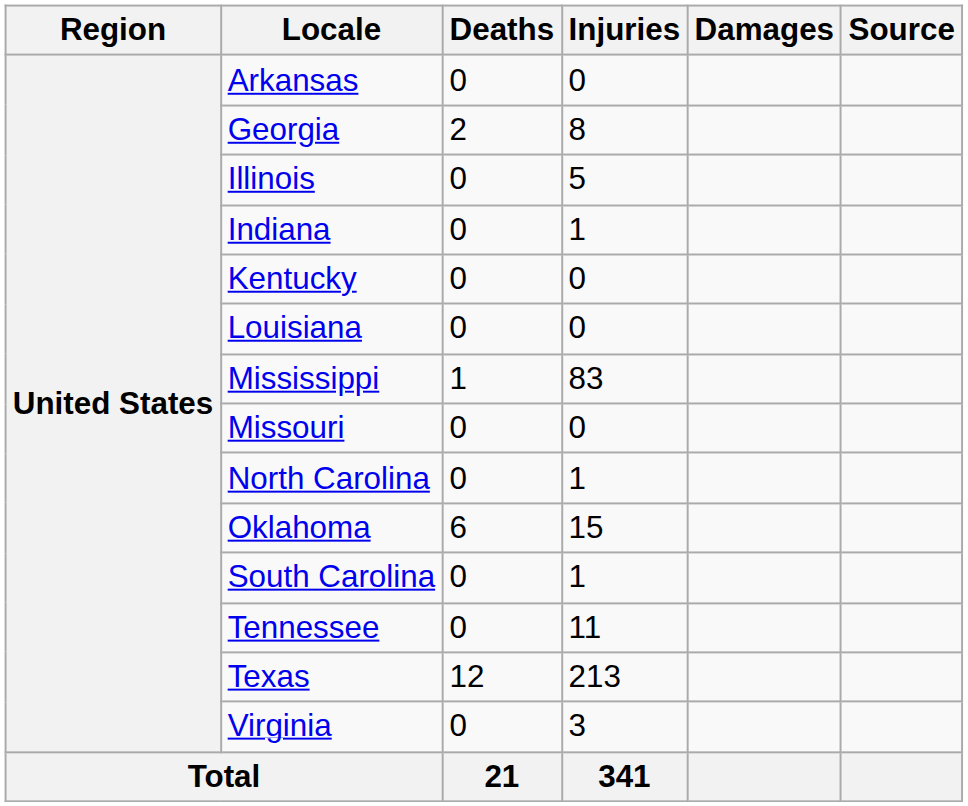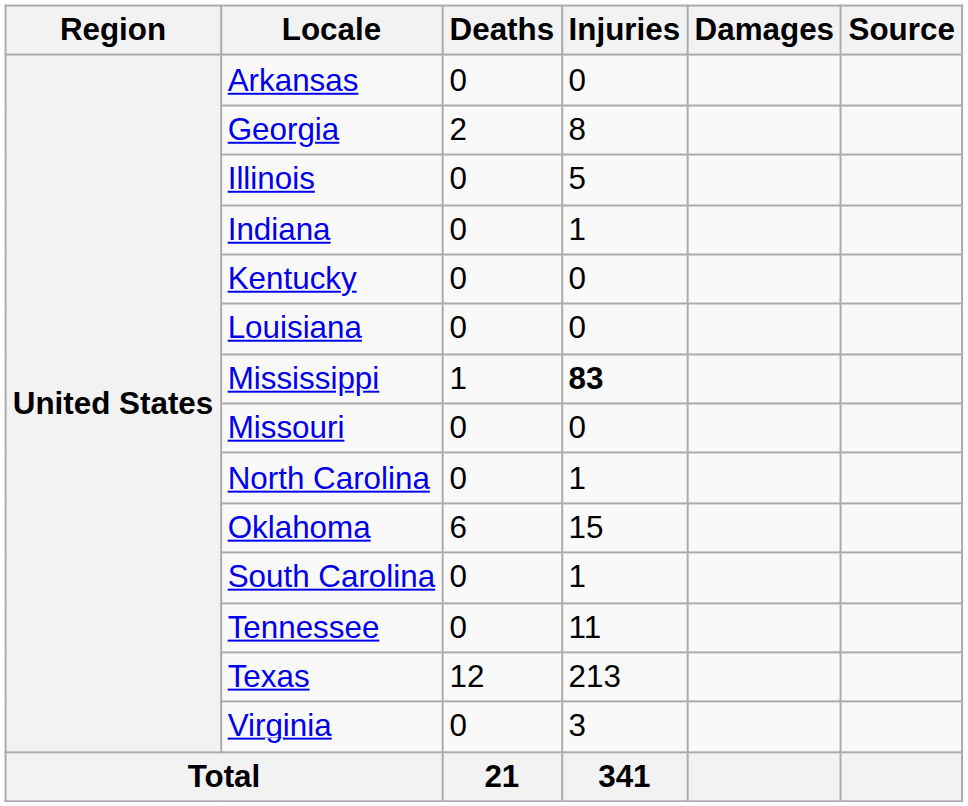(586, 378) normal -> (586, 378) bold
